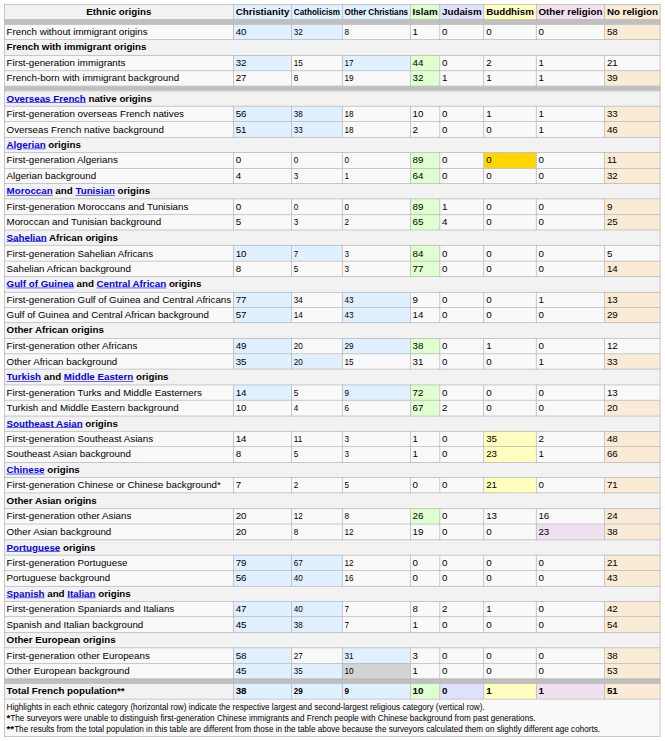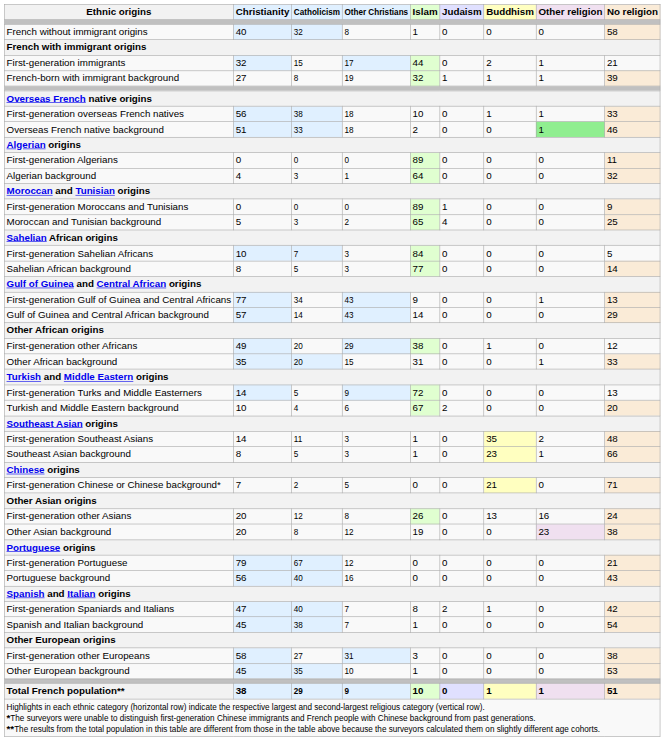(541, 129) no background -> (541, 129) lightgreen background
(489, 160) gold background -> (489, 160) no background
(349, 671) lightgrey background -> (349, 671) no background
